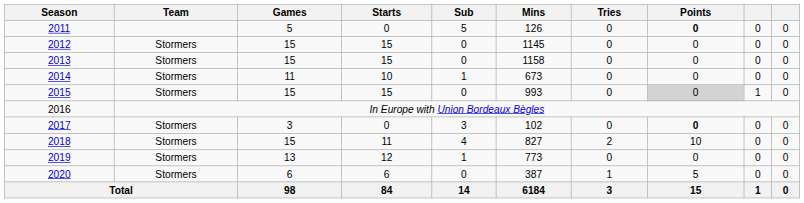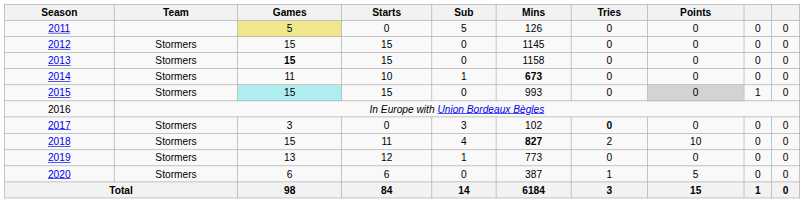(290, 29) no background -> (290, 29) khaki background
(696, 29) bold -> (696, 29) normal
(290, 61) normal -> (290, 61) bold
(534, 77) normal -> (534, 77) bold
(290, 93) no background -> (290, 93) paleturquoise background
(609, 125) normal -> (609, 125) bold
(696, 125) bold -> (696, 125) normal
(534, 142) normal -> (534, 142) bold
